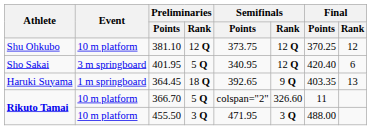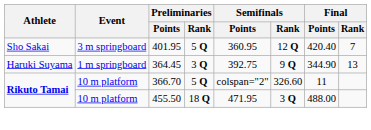- row: (167, 47)
(243, 64) 340.95 -> (243, 47) 360.95
(353, 64) 6 -> (353, 47) 7
(199, 81) 18 Q -> (199, 64) 3 Q
(243, 81) 392.65 -> (243, 64) 392.75
(322, 81) 403.35 -> (322, 64) 344.90
(199, 116) 3 Q -> (199, 99) 18 Q
